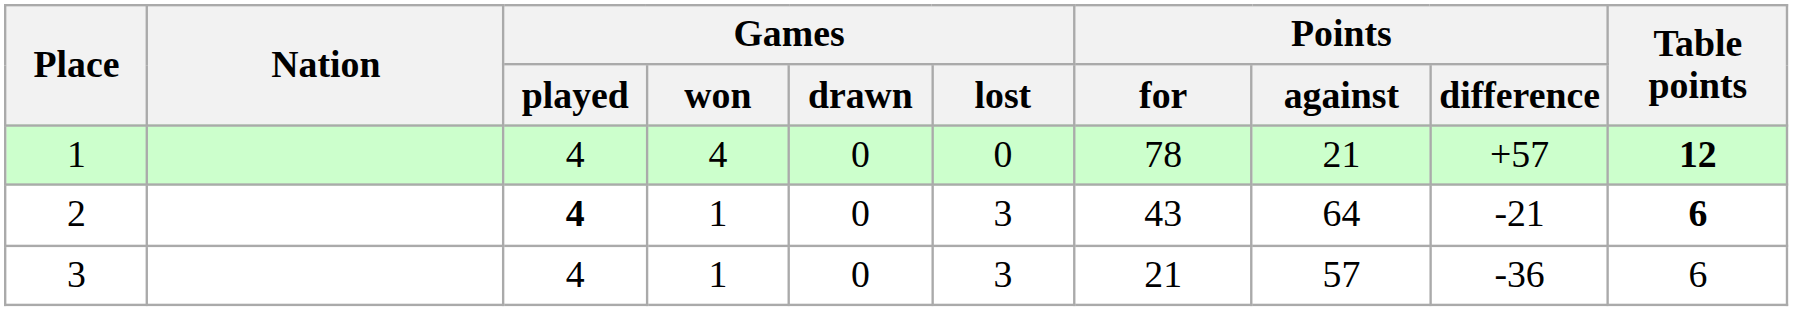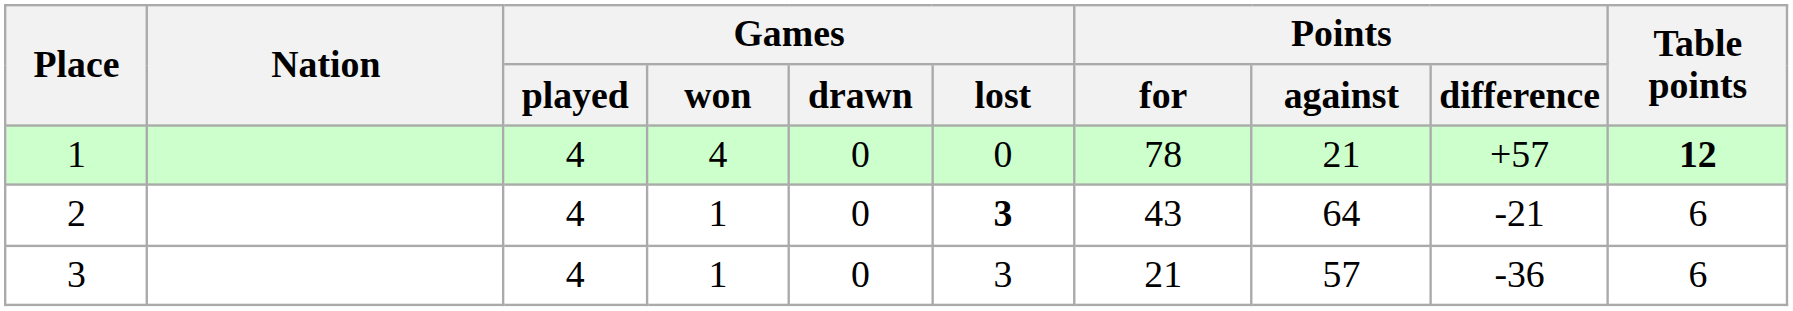(575, 214) bold -> (575, 214) normal
(1003, 214) normal -> (1003, 214) bold
(1698, 214) bold -> (1698, 214) normal
